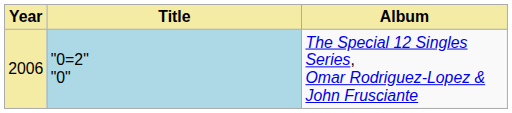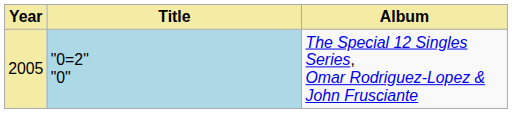(26, 68) 2006 -> (26, 68) 2005
